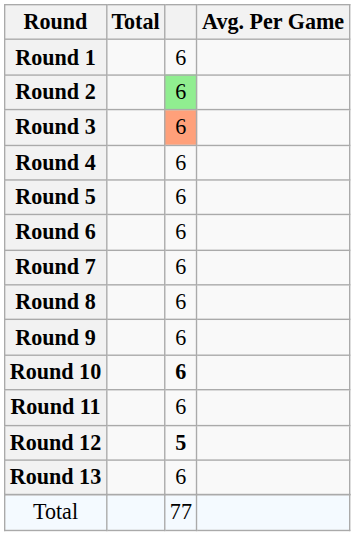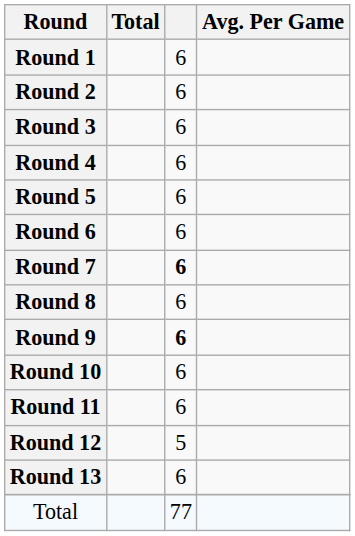(181, 92) lightgreen background -> (181, 92) no background
(181, 127) lightsalmon background -> (181, 127) no background
(181, 267) normal -> (181, 267) bold
(181, 337) normal -> (181, 337) bold
(181, 372) bold -> (181, 372) normal
(181, 442) bold -> (181, 442) normal
